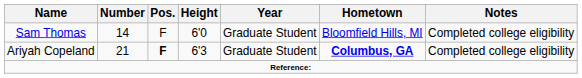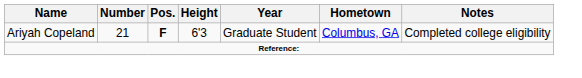- row: (51, 32)
(372, 51) bold -> (360, 32) normal
